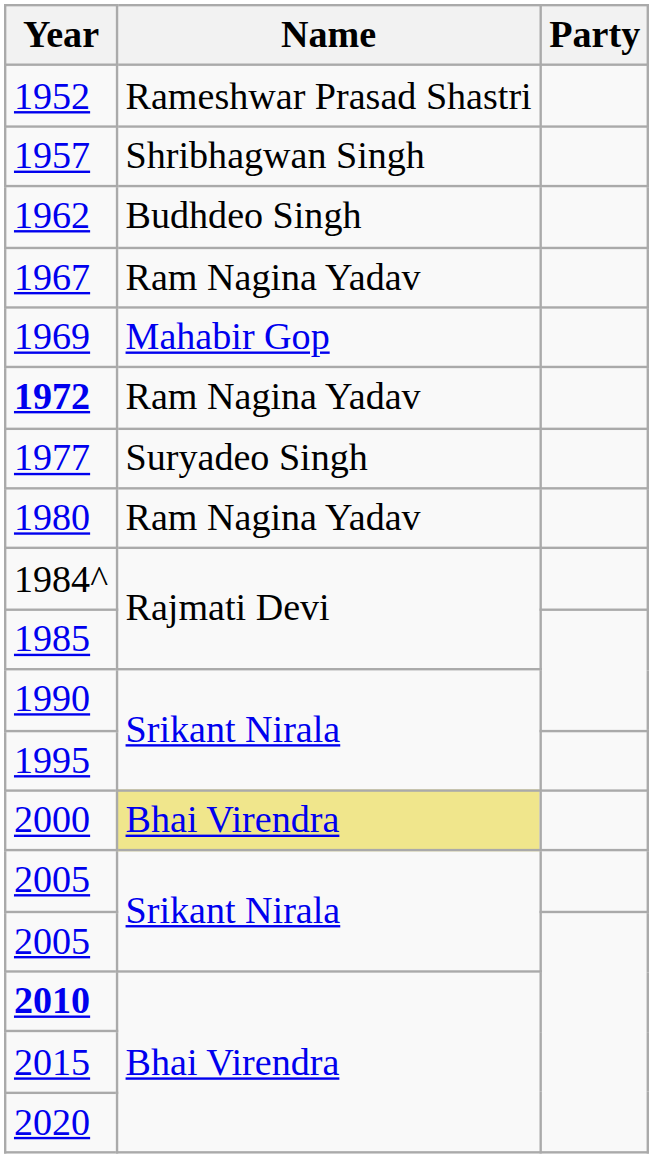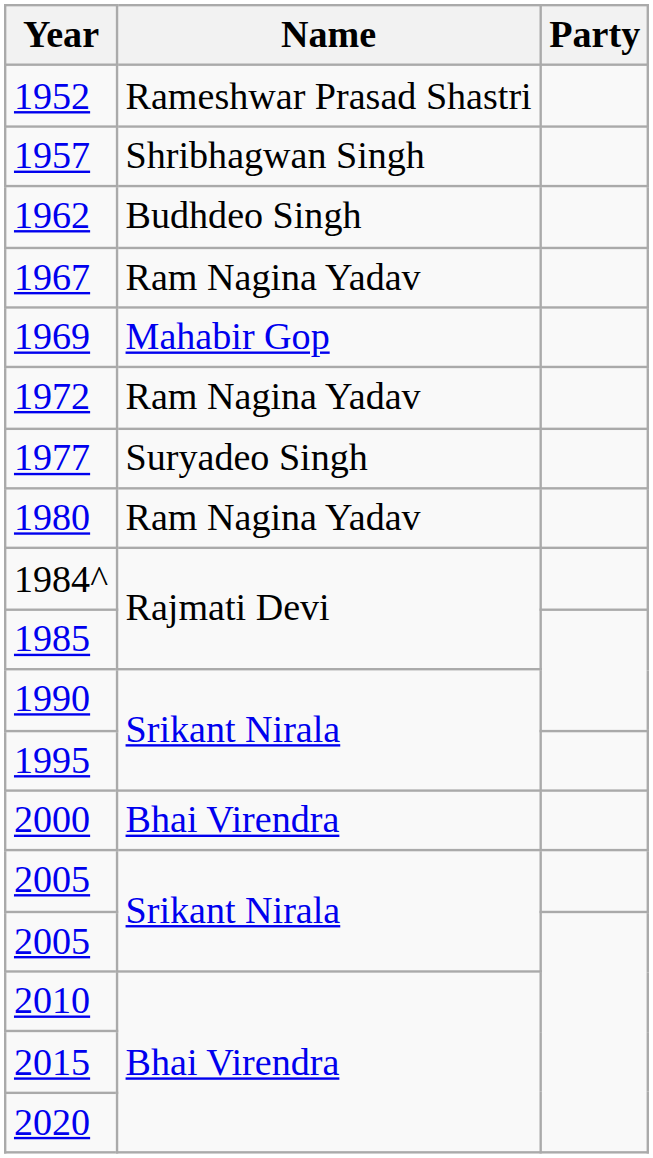(52, 397) bold -> (52, 397) normal
(232, 819) khaki background -> (232, 819) no background
(52, 1000) bold -> (52, 1000) normal
